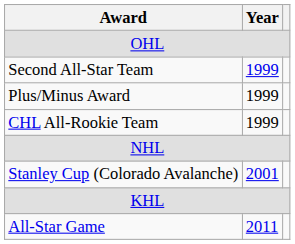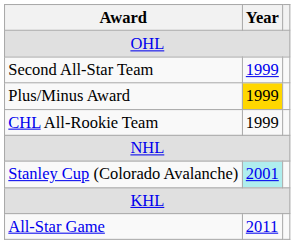(262, 95) no background -> (262, 95) gold background
(262, 174) no background -> (262, 174) paleturquoise background
